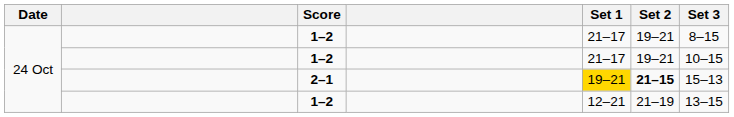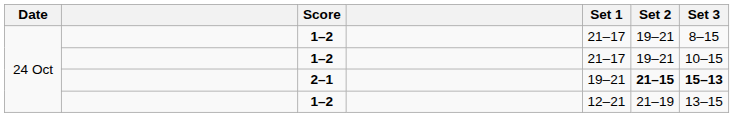(606, 79) gold background -> (606, 79) no background
(704, 79) normal -> (704, 79) bold
